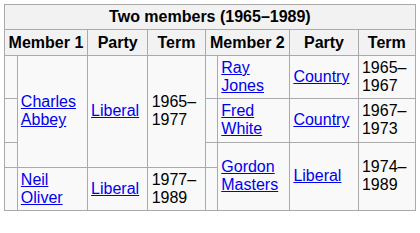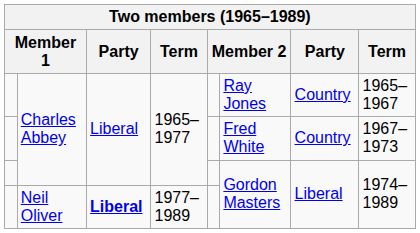(115, 189) normal -> (116, 207) bold
